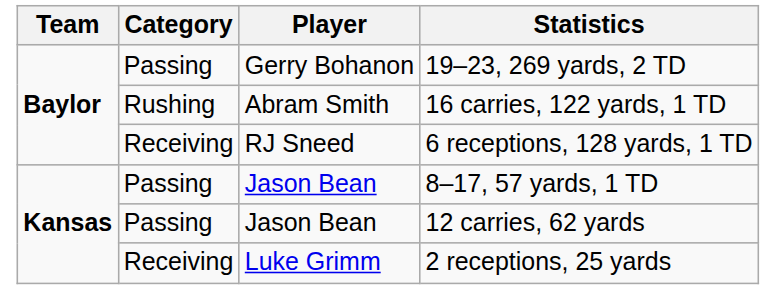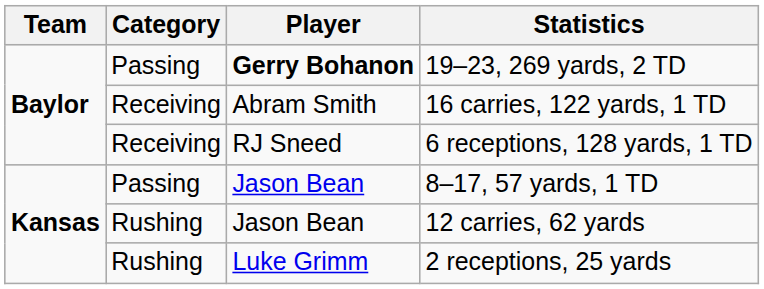(329, 64) normal -> (323, 64) bold
(169, 104) Rushing -> (166, 104) Receiving
(168, 223) Passing -> (157, 223) Rushing
(178, 262) Receiving -> (157, 262) Rushing
